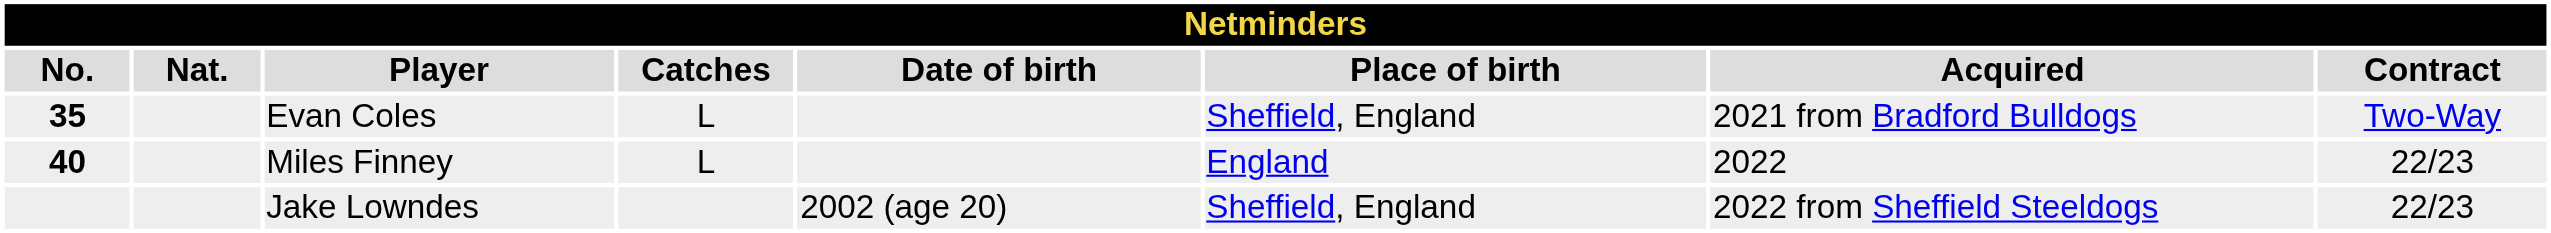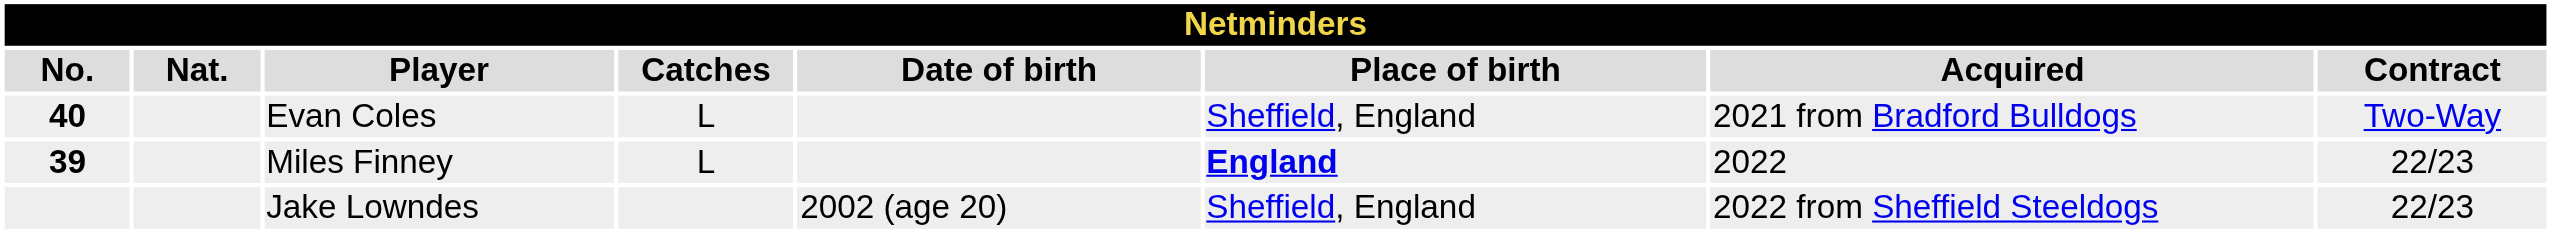(67, 115) 35 -> (67, 115) 40
(67, 161) 40 -> (67, 161) 39
(1267, 161) normal -> (1272, 161) bold
